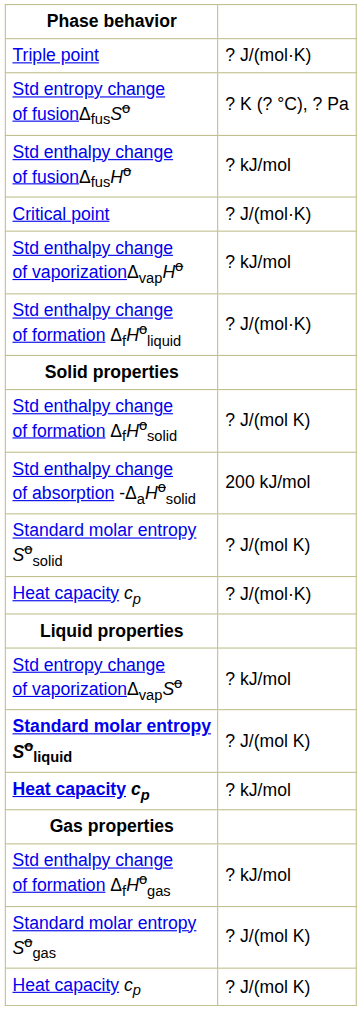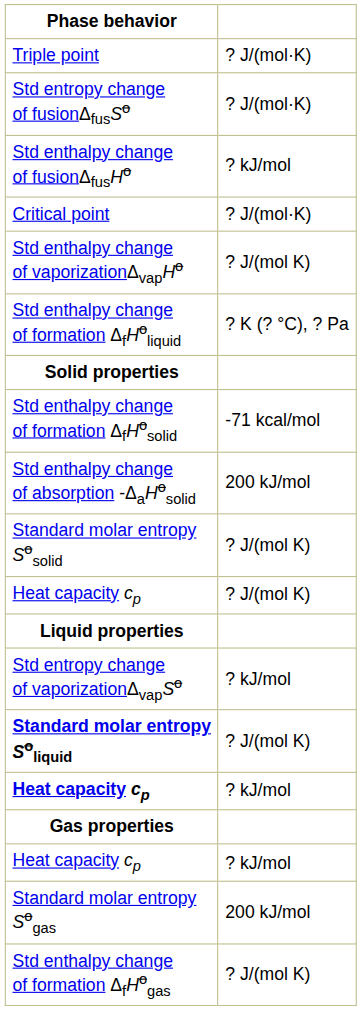(287, 103) ? K (? °C), ? Pa -> (268, 103) ? J/(mol·K)
(258, 262) ? kJ/mol -> (268, 262) ? J/(mol K)
(268, 324) ? J/(mol·K) -> (287, 324) ? K (? °C), ? Pa
(268, 420) ? J/(mol K) -> (273, 420) -71 kcal/mol
(268, 594) ? J/(mol·K) -> (268, 594) ? J/(mol K)
(93, 875) Std enthalpy change of formation ΔfHogas -> (77, 863) Heat capacity cp
(268, 937) ? J/(mol K) -> (268, 912) 200 kJ/mol
(77, 987) Heat capacity cp -> (93, 975) Std enthalpy change of formation ΔfHogas
